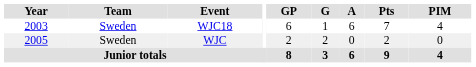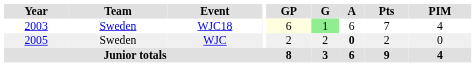(289, 26) no background -> (289, 26) lightyellow background
(325, 26) no background -> (325, 26) lightgreen background
(352, 40) normal -> (352, 40) bold
